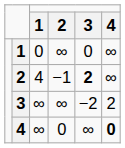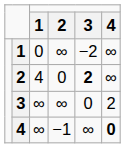(88, 51) 0 -> (88, 51) −2
(62, 77) −1 -> (62, 77) 0
(88, 103) −2 -> (88, 103) 0
(62, 130) 0 -> (62, 130) −1
